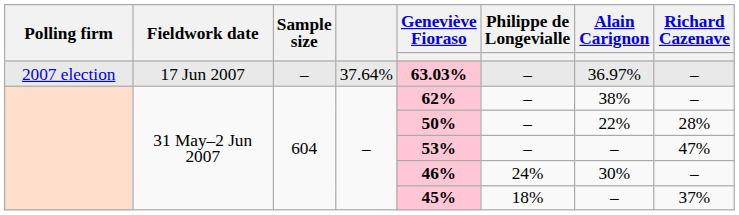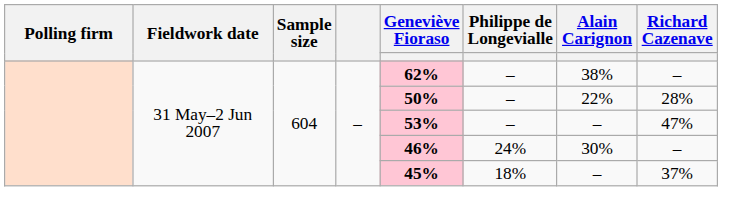- row: (69, 74)
